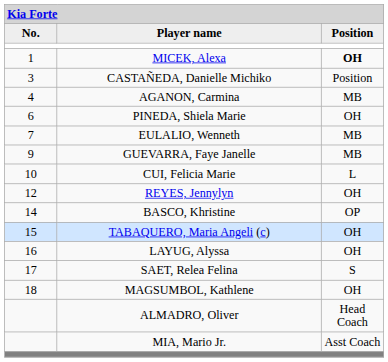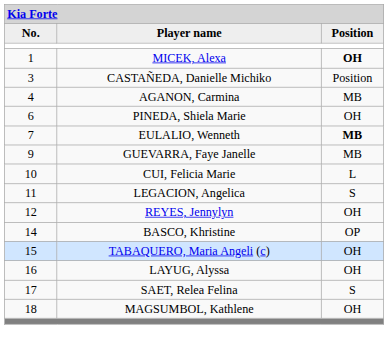(352, 135) normal -> (352, 135) bold
+ row: (31, 193)
- row: (31, 316)
- row: (31, 342)
